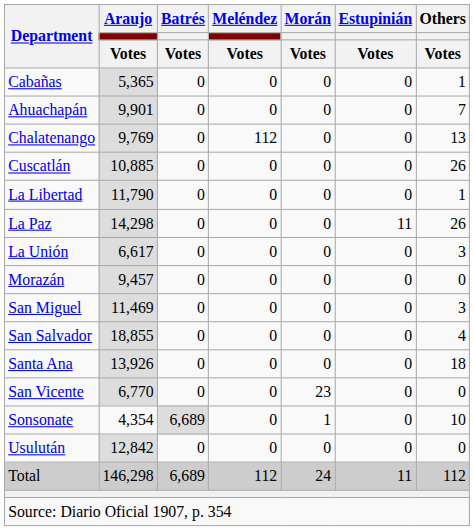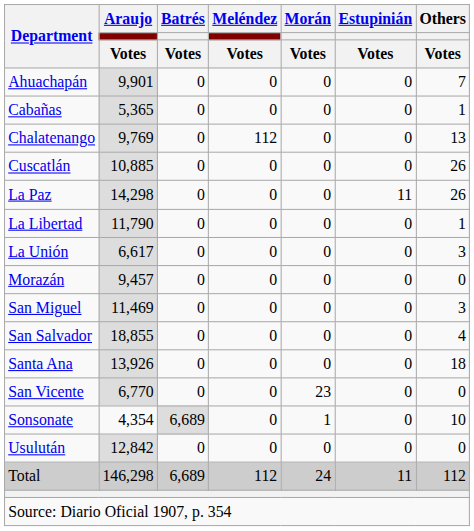rows swapped: (48, 110) <-> (35, 82)
rows swapped: (45, 194) <-> (30, 223)
